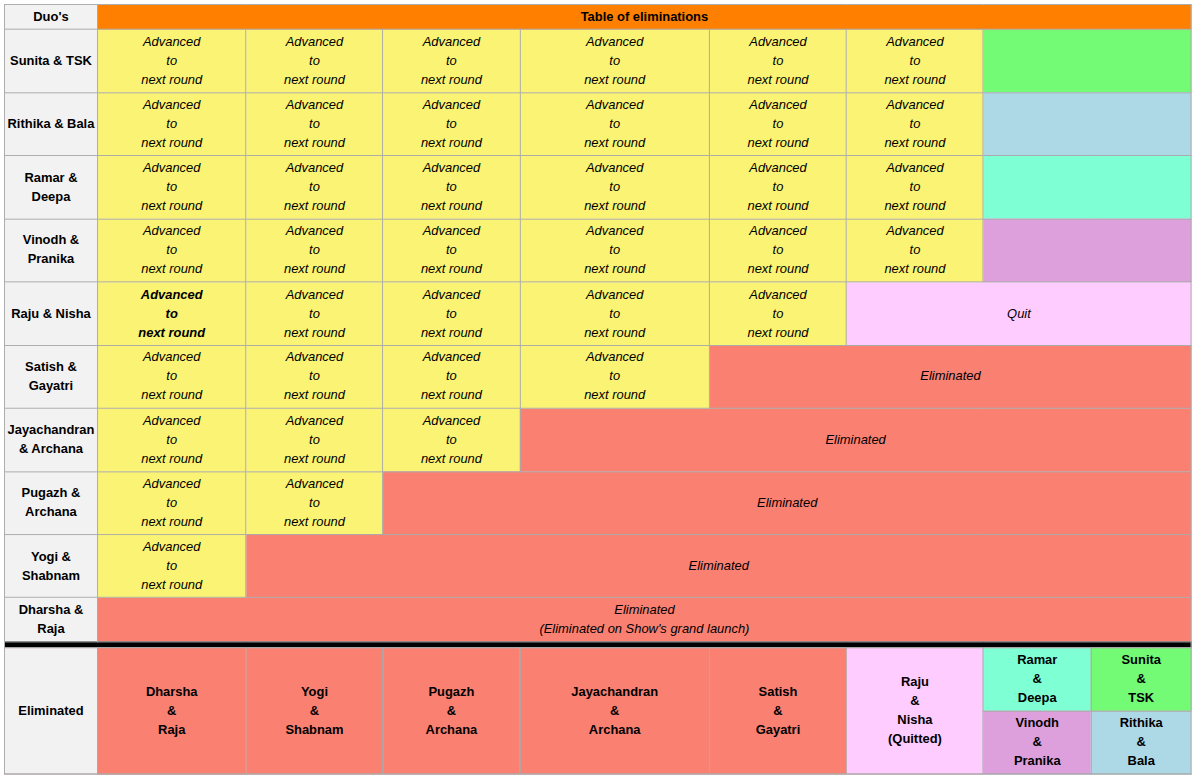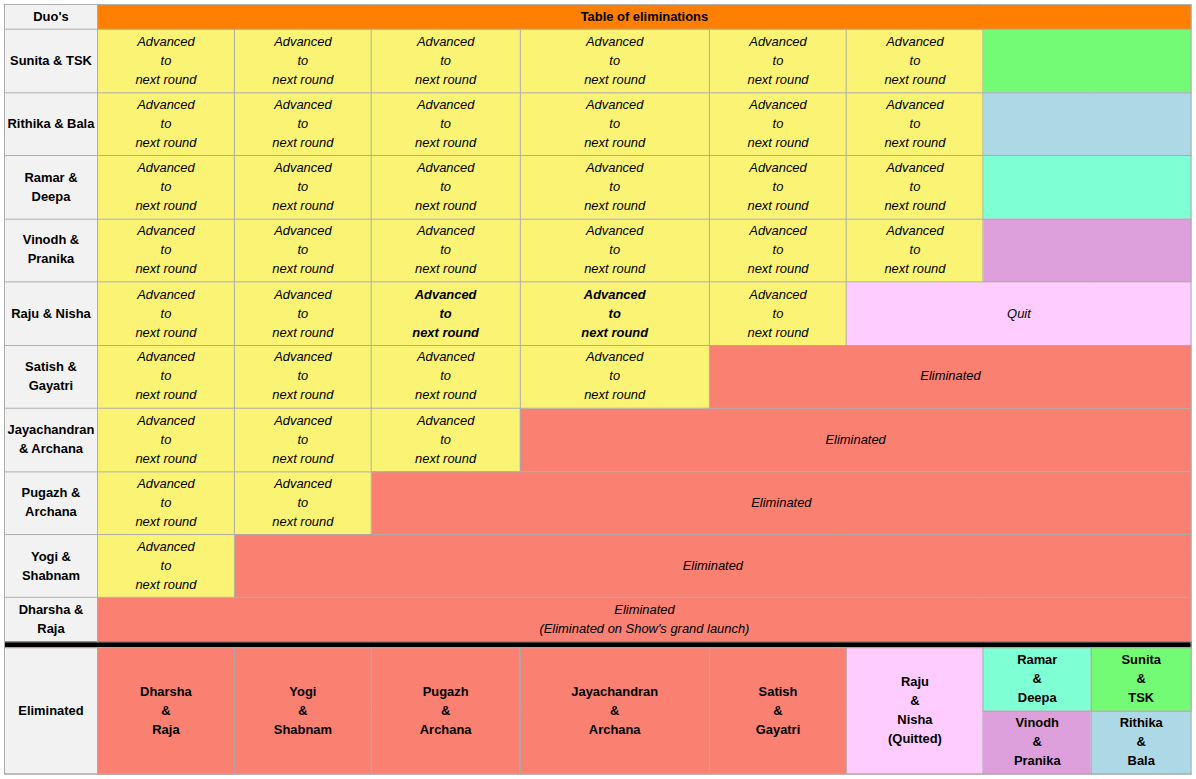(172, 313) bold -> (166, 313) normal
(451, 313) normal -> (446, 313) bold
(615, 313) normal -> (615, 313) bold
